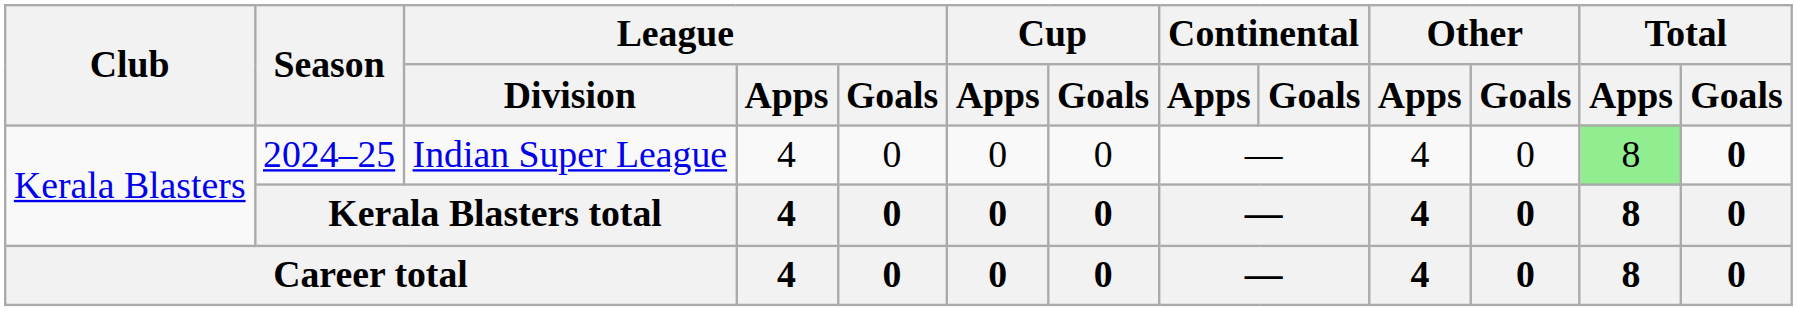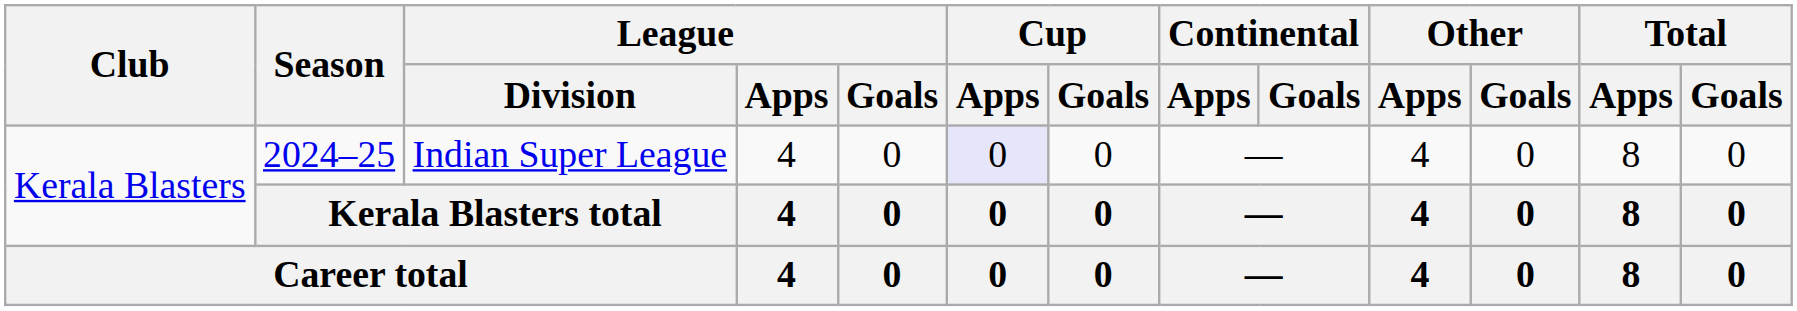(998, 154) no background -> (998, 154) lavender background
(1631, 154) lightgreen background -> (1631, 154) no background
(1736, 154) bold -> (1736, 154) normal
